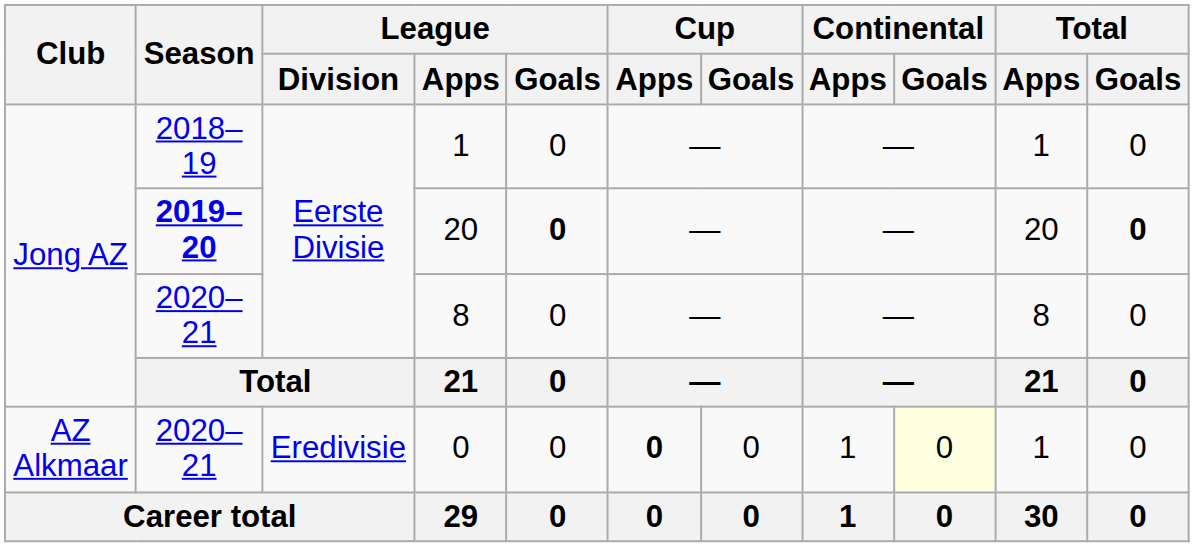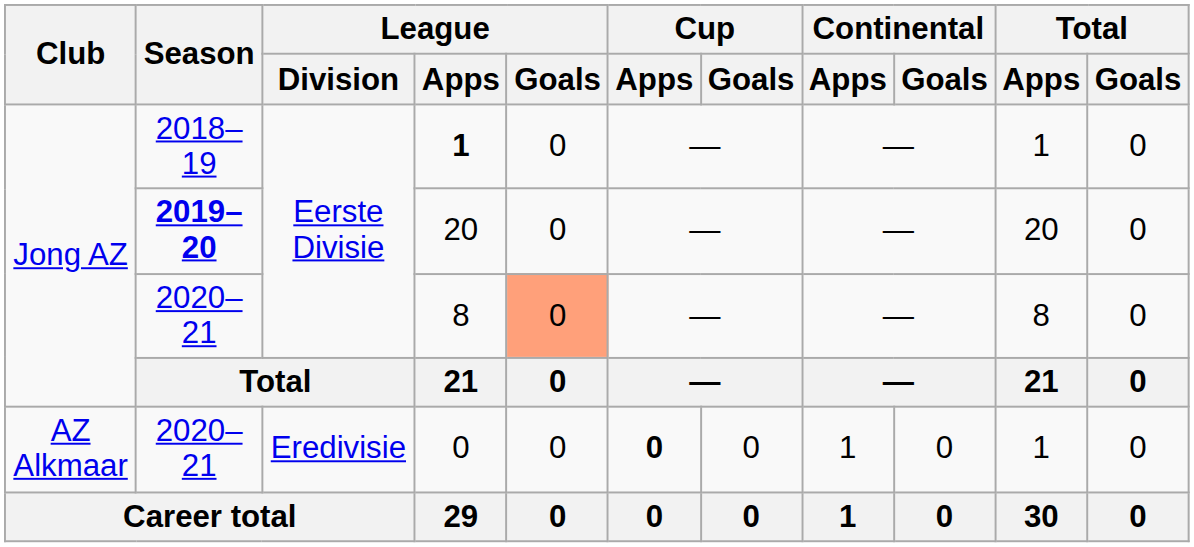(461, 145) normal -> (461, 145) bold
(558, 230) bold -> (558, 230) normal
(1138, 230) bold -> (1138, 230) normal
(558, 314) no background -> (558, 314) lightsalmon background
(945, 448) lightyellow background -> (945, 448) no background
